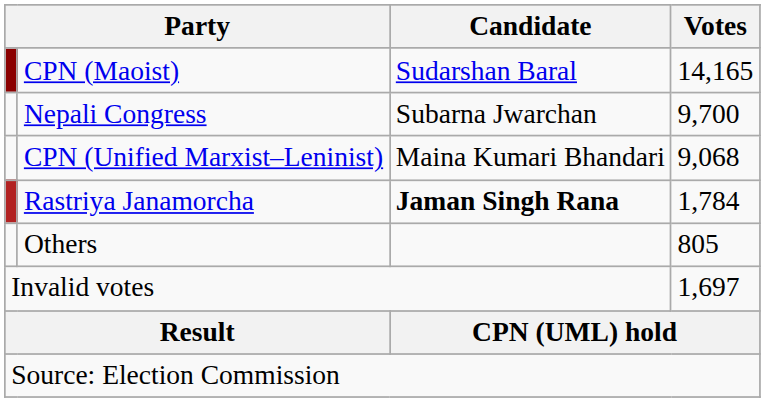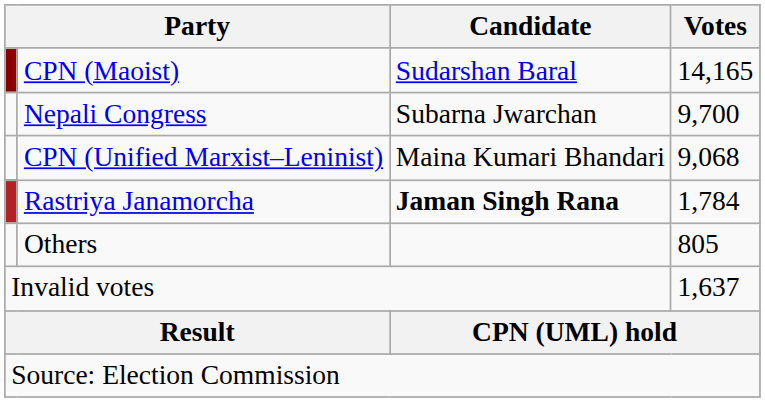(709, 288) 1,697 -> (709, 288) 1,637
